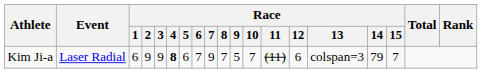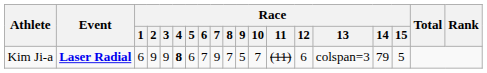(92, 57) normal -> (95, 57) bold
(396, 57) 7 -> (401, 57) 5
